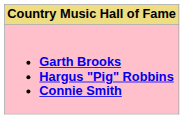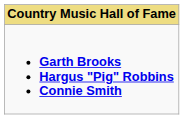(92, 76) pink background -> (92, 76) no background
